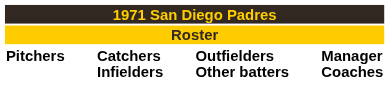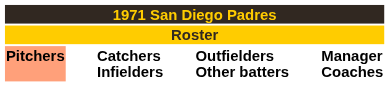(35, 55) no background -> (35, 55) lightsalmon background
